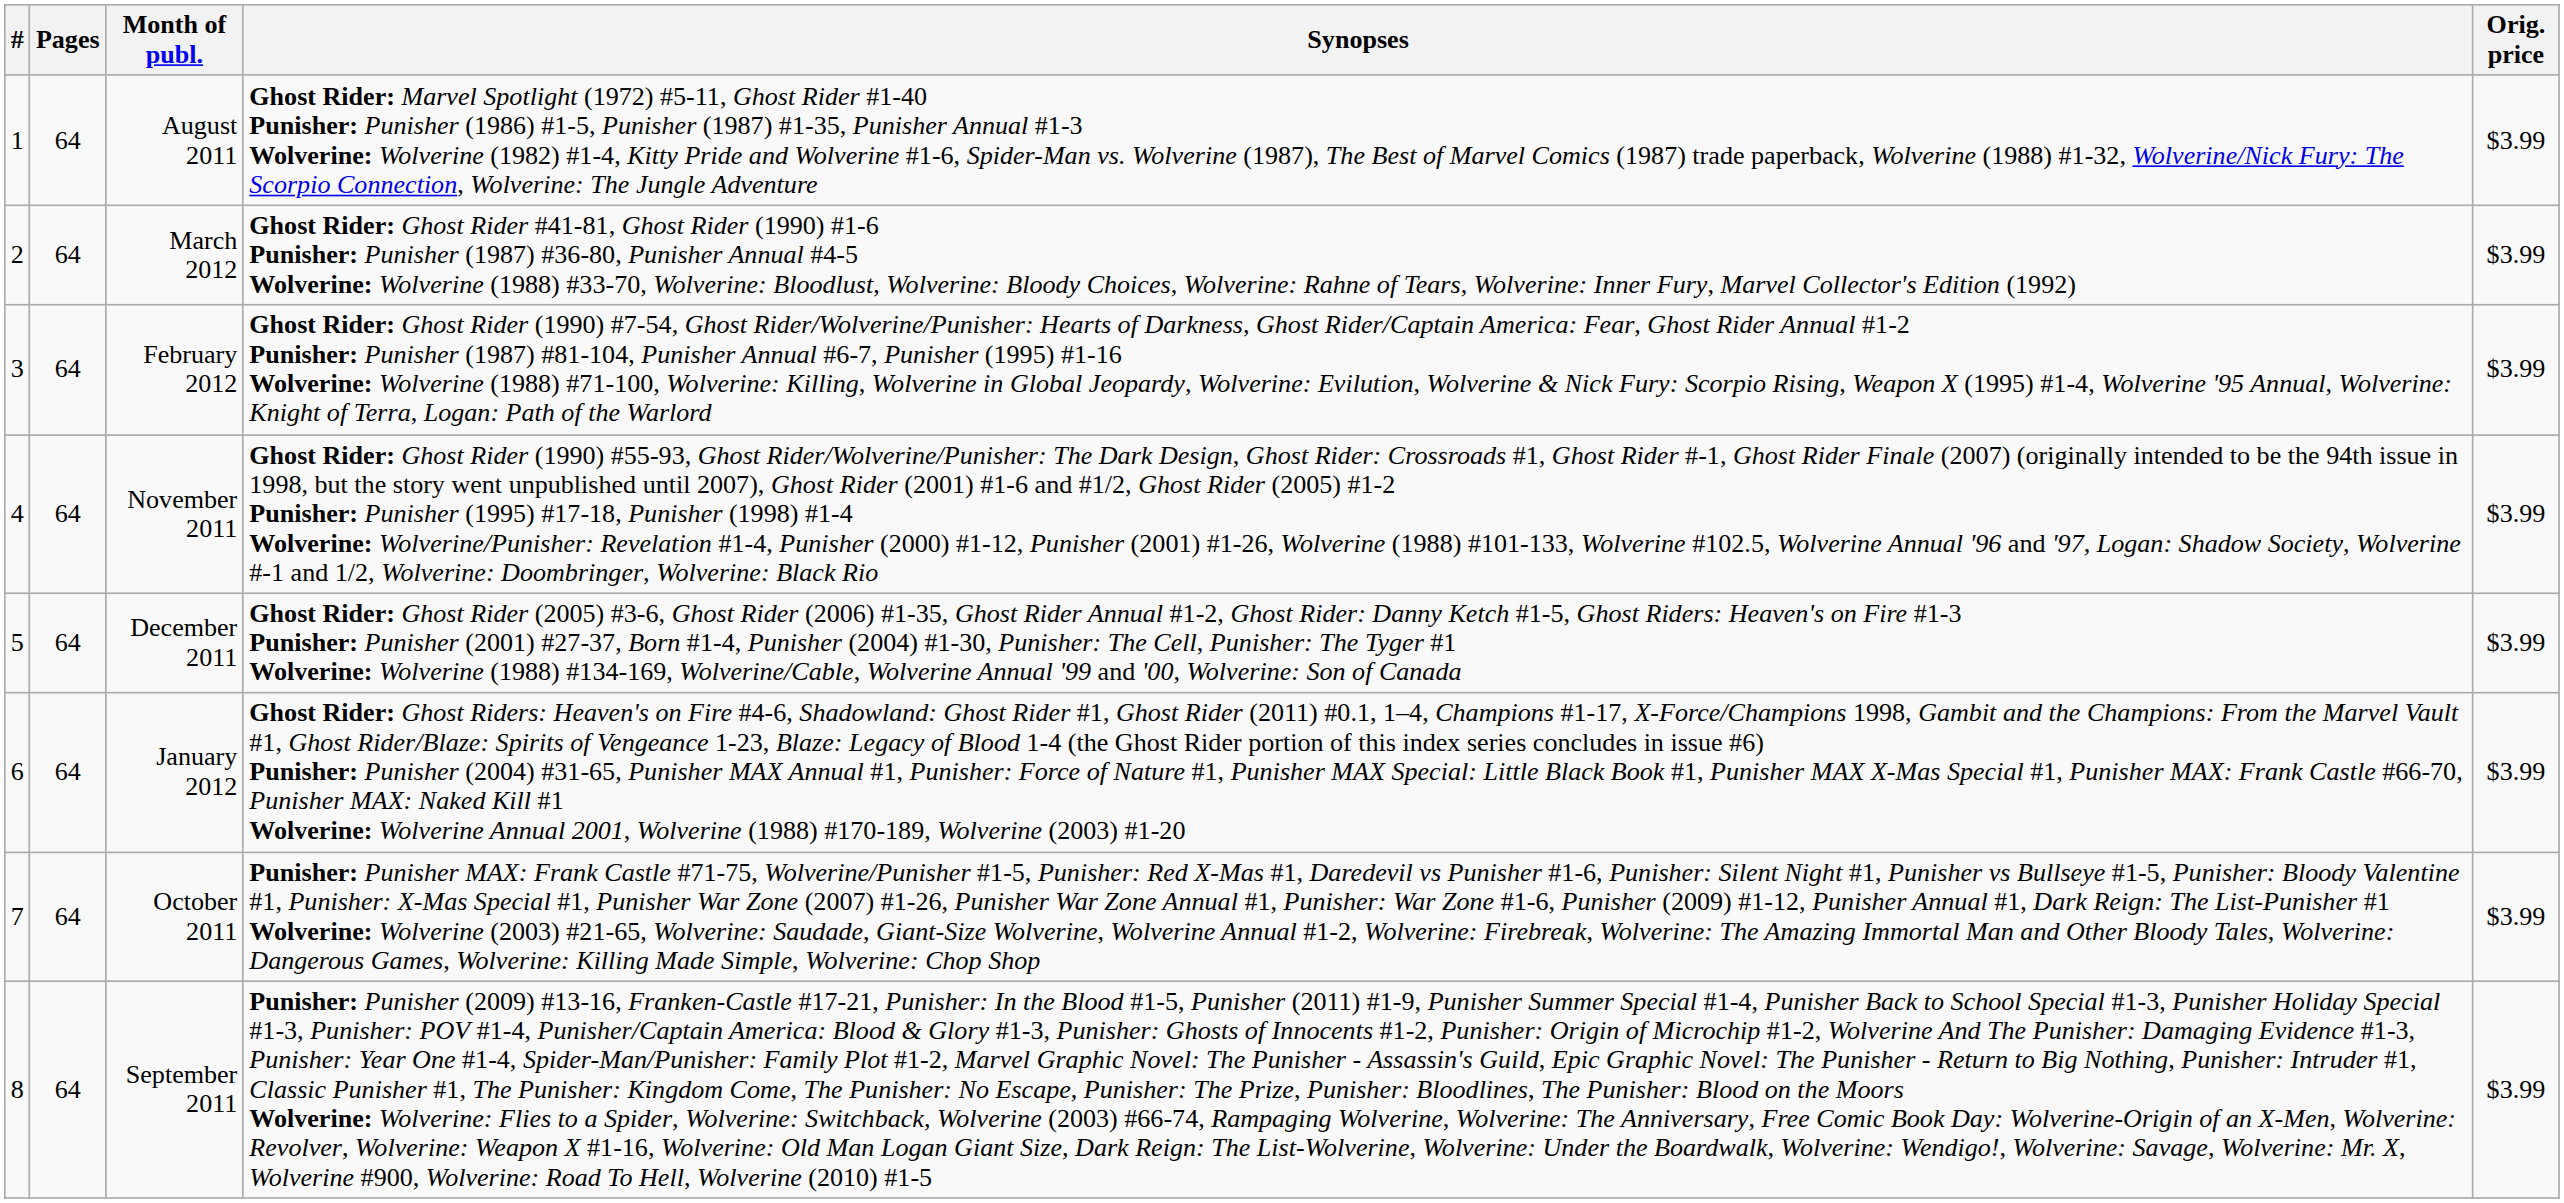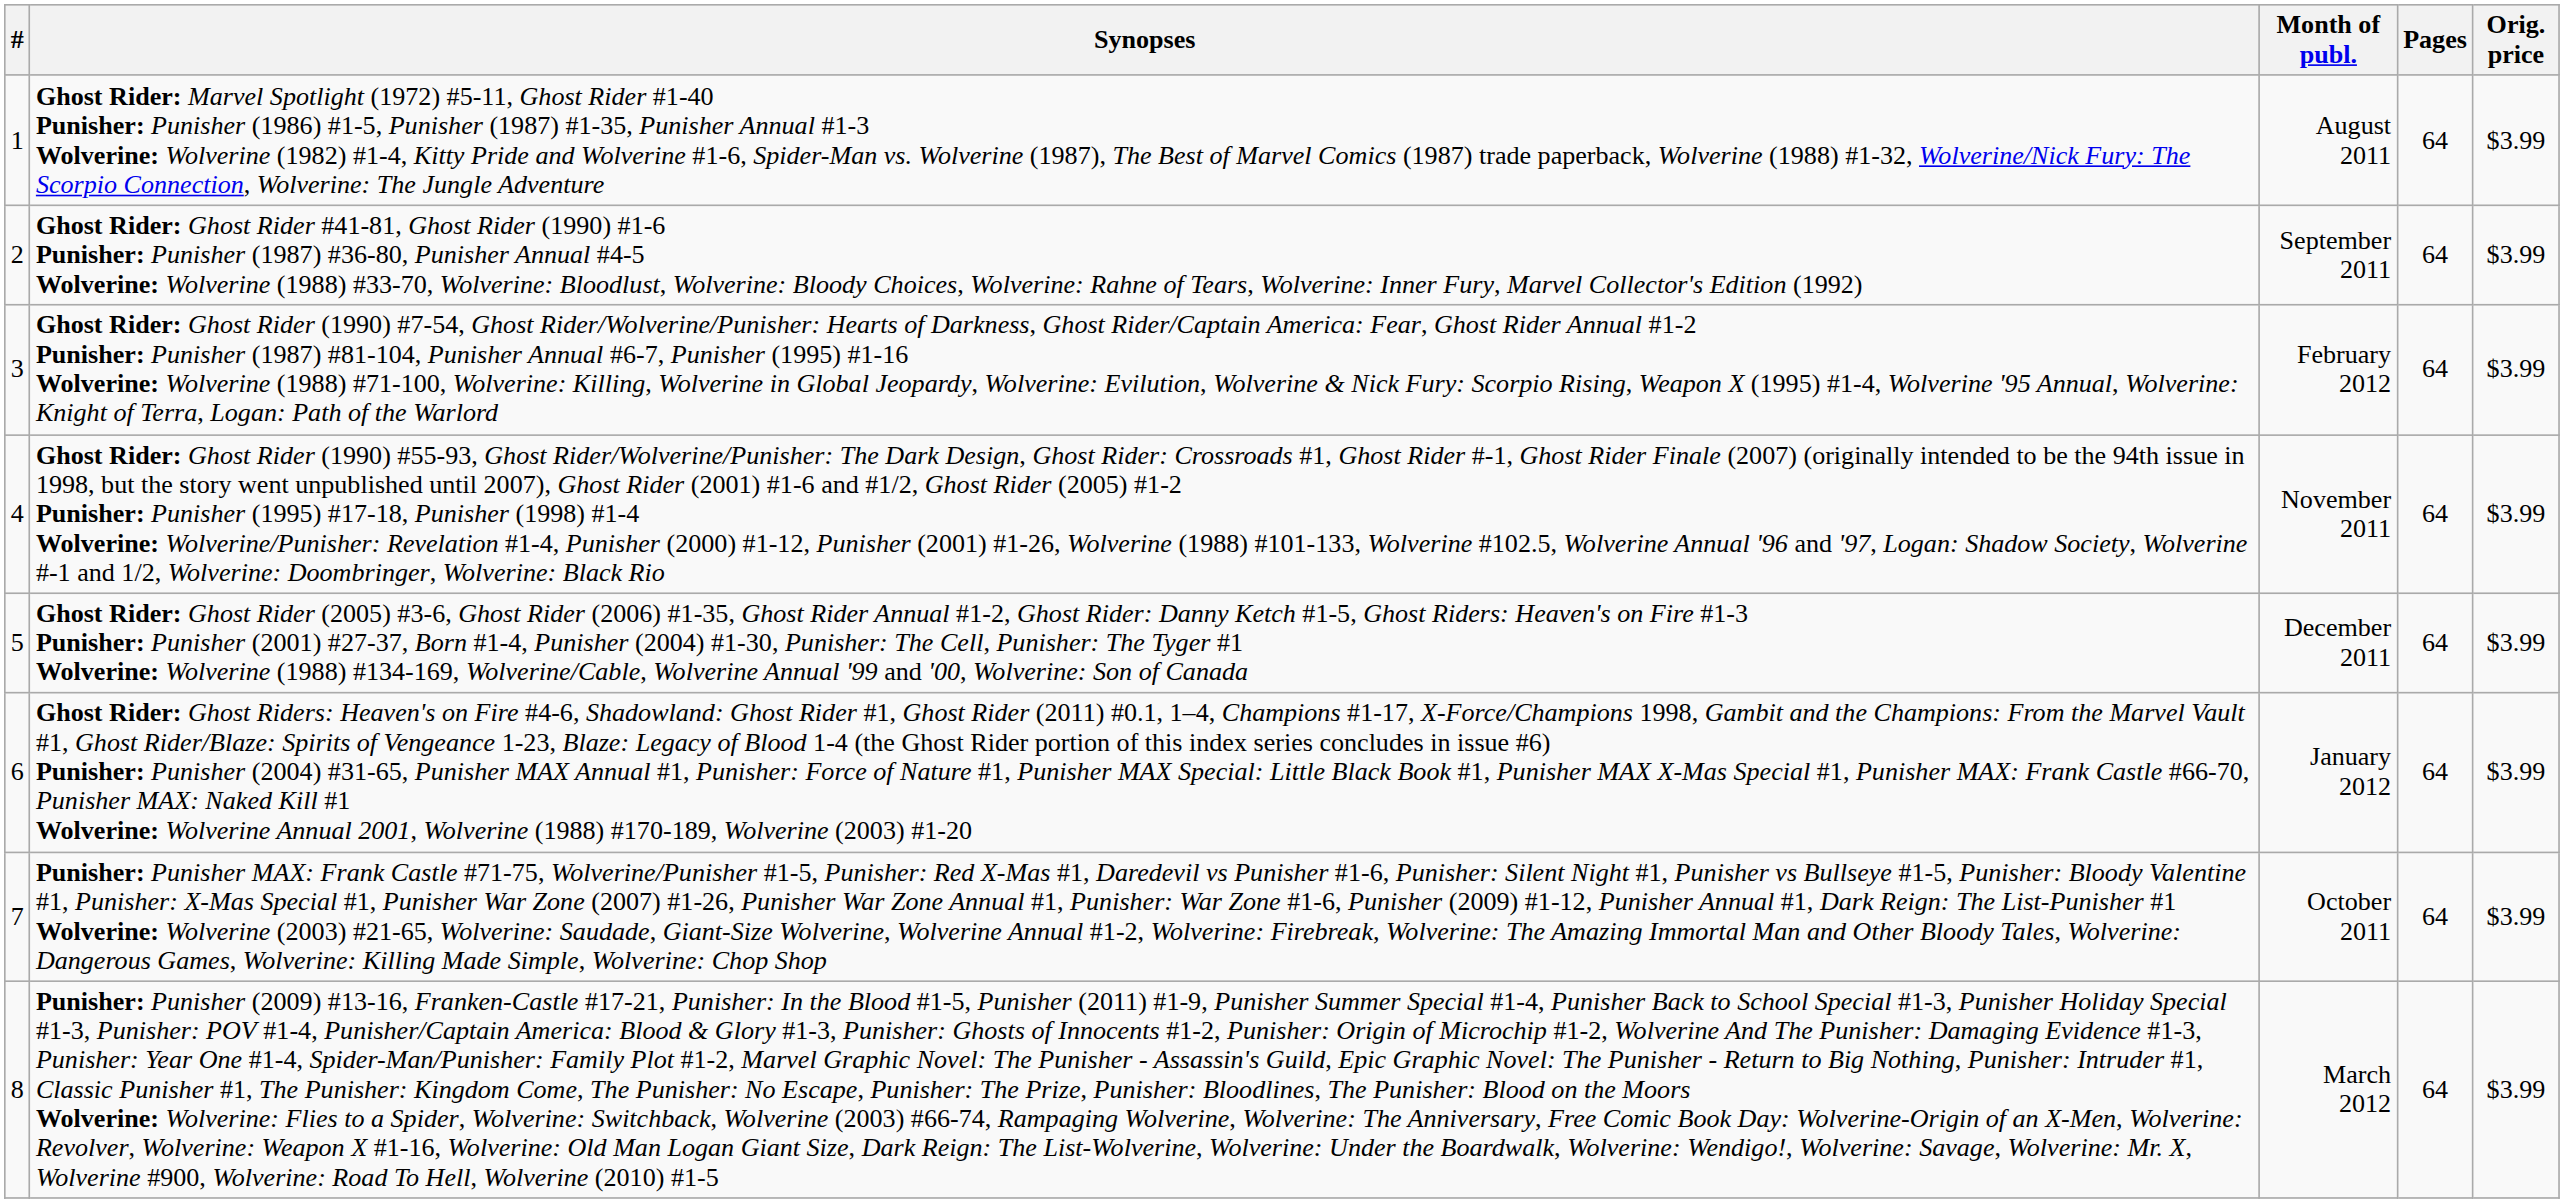columns swapped: (1358, 39) <-> (68, 39)
(203, 254) March 2012 -> (2335, 254) September 2011
(182, 1089) September 2011 -> (2357, 1089) March 2012
